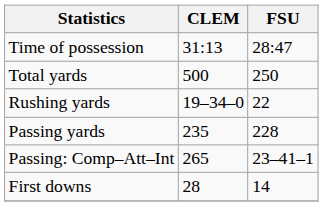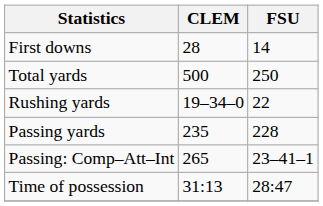rows swapped: (50, 186) <-> (76, 46)
